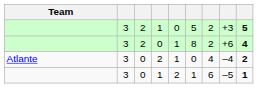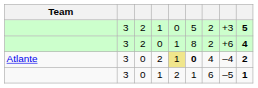(177, 59) no background -> (177, 59) khaki background
(194, 59) normal -> (194, 59) bold
